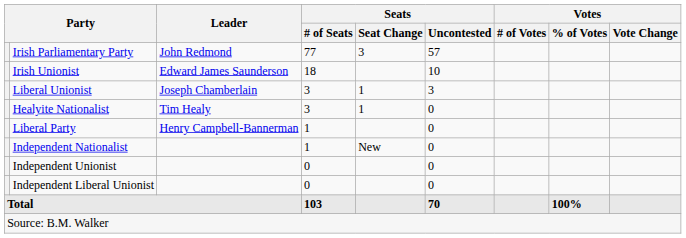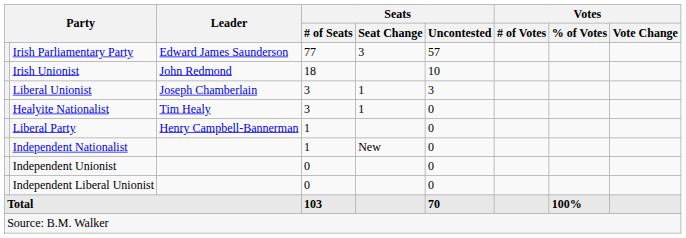(196, 52) John Redmond -> (224, 52) Edward James Saunderson
(224, 71) Edward James Saunderson -> (196, 71) John Redmond
